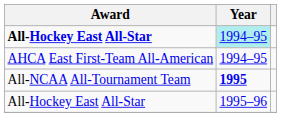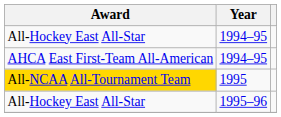(80, 36) bold -> (76, 36) normal
(243, 36) paleturquoise background -> (243, 36) no background
(99, 79) no background -> (99, 79) gold background
(233, 79) bold -> (233, 79) normal
